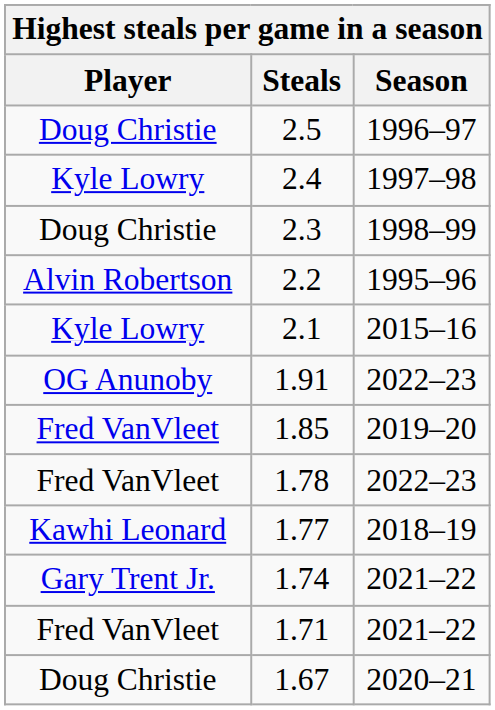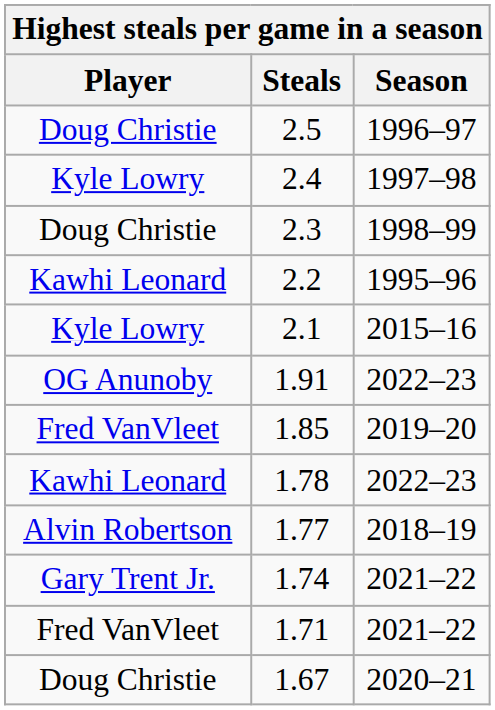(128, 279) Alvin Robertson -> (128, 279) Kawhi Leonard
(128, 479) Fred VanVleet -> (128, 479) Kawhi Leonard
(128, 529) Kawhi Leonard -> (128, 529) Alvin Robertson
